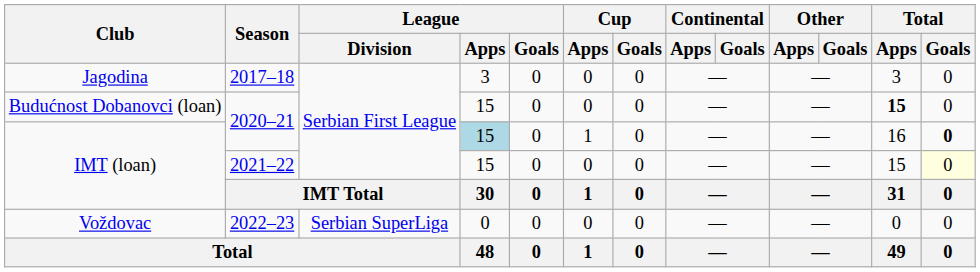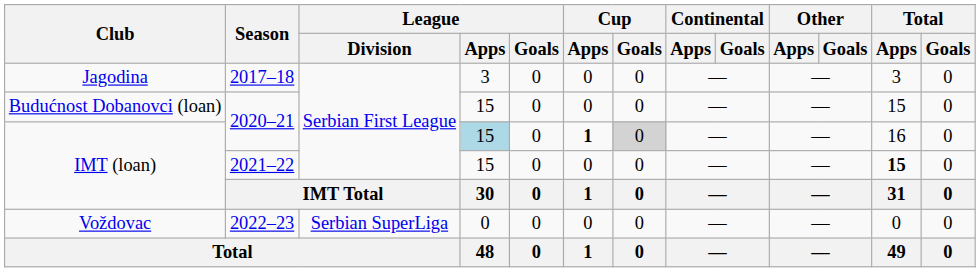(896, 106) bold -> (896, 106) normal
(588, 135) normal -> (588, 135) bold
(639, 135) no background -> (639, 135) lightgrey background
(948, 135) bold -> (948, 135) normal
(896, 164) normal -> (896, 164) bold
(948, 164) lightyellow background -> (948, 164) no background
